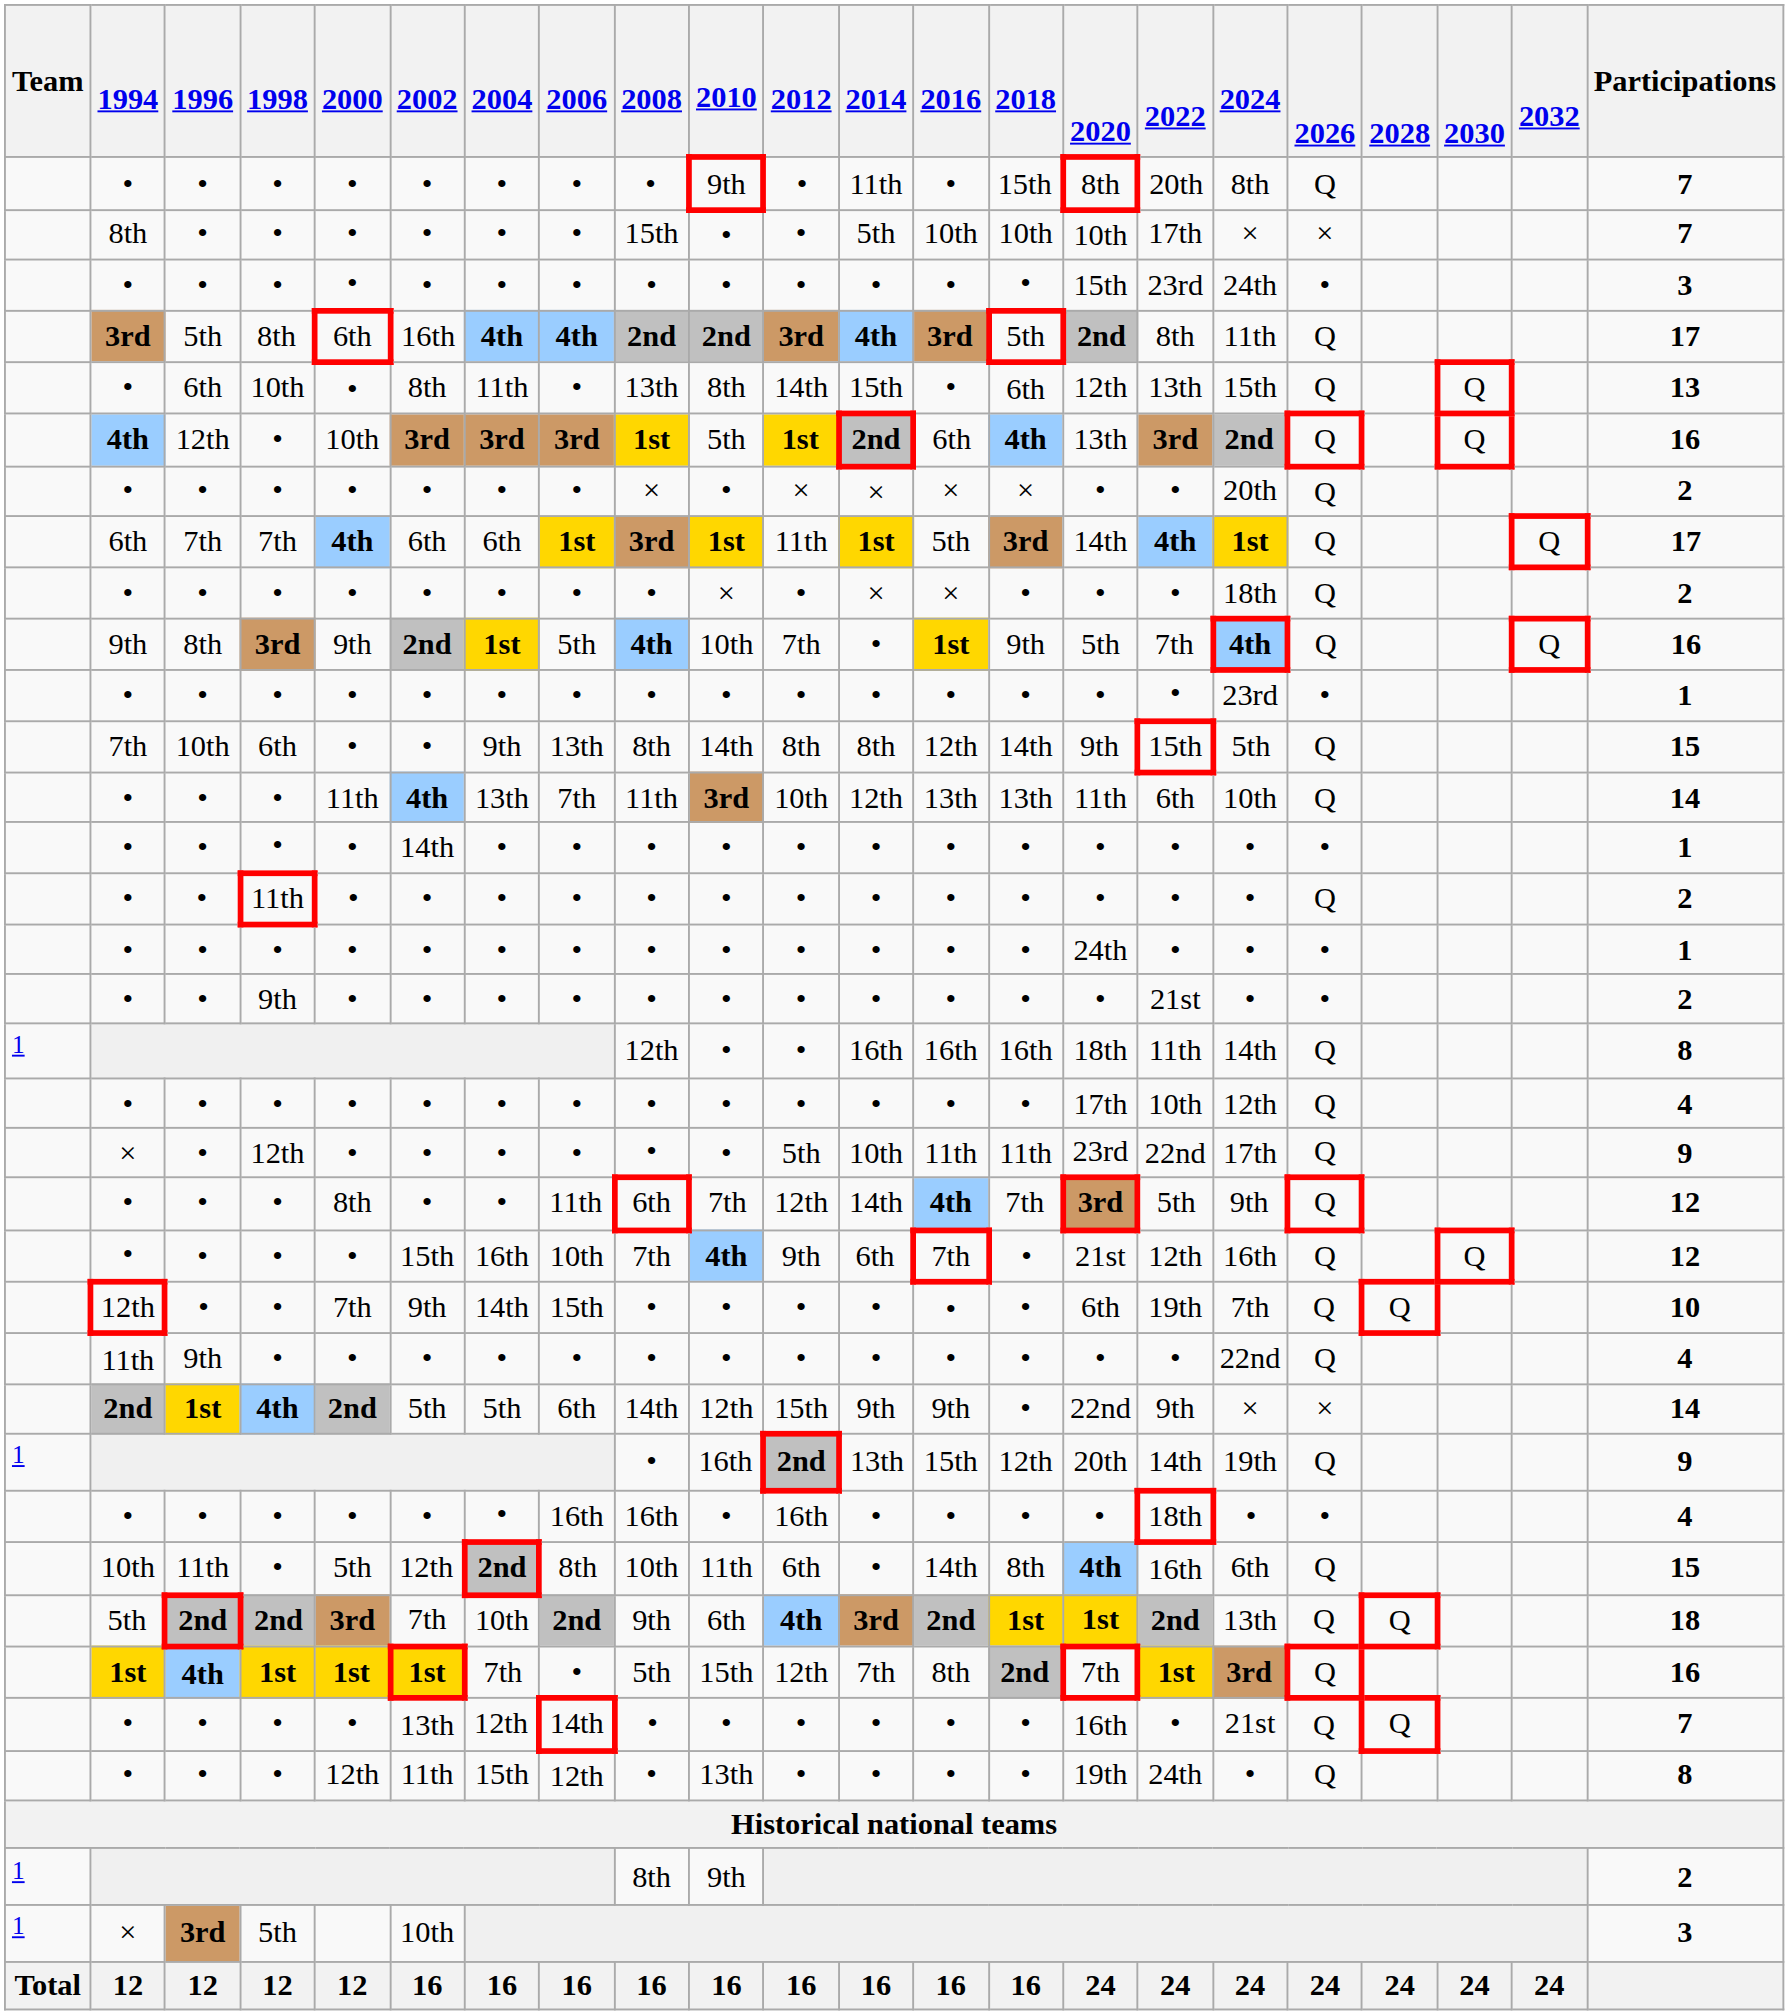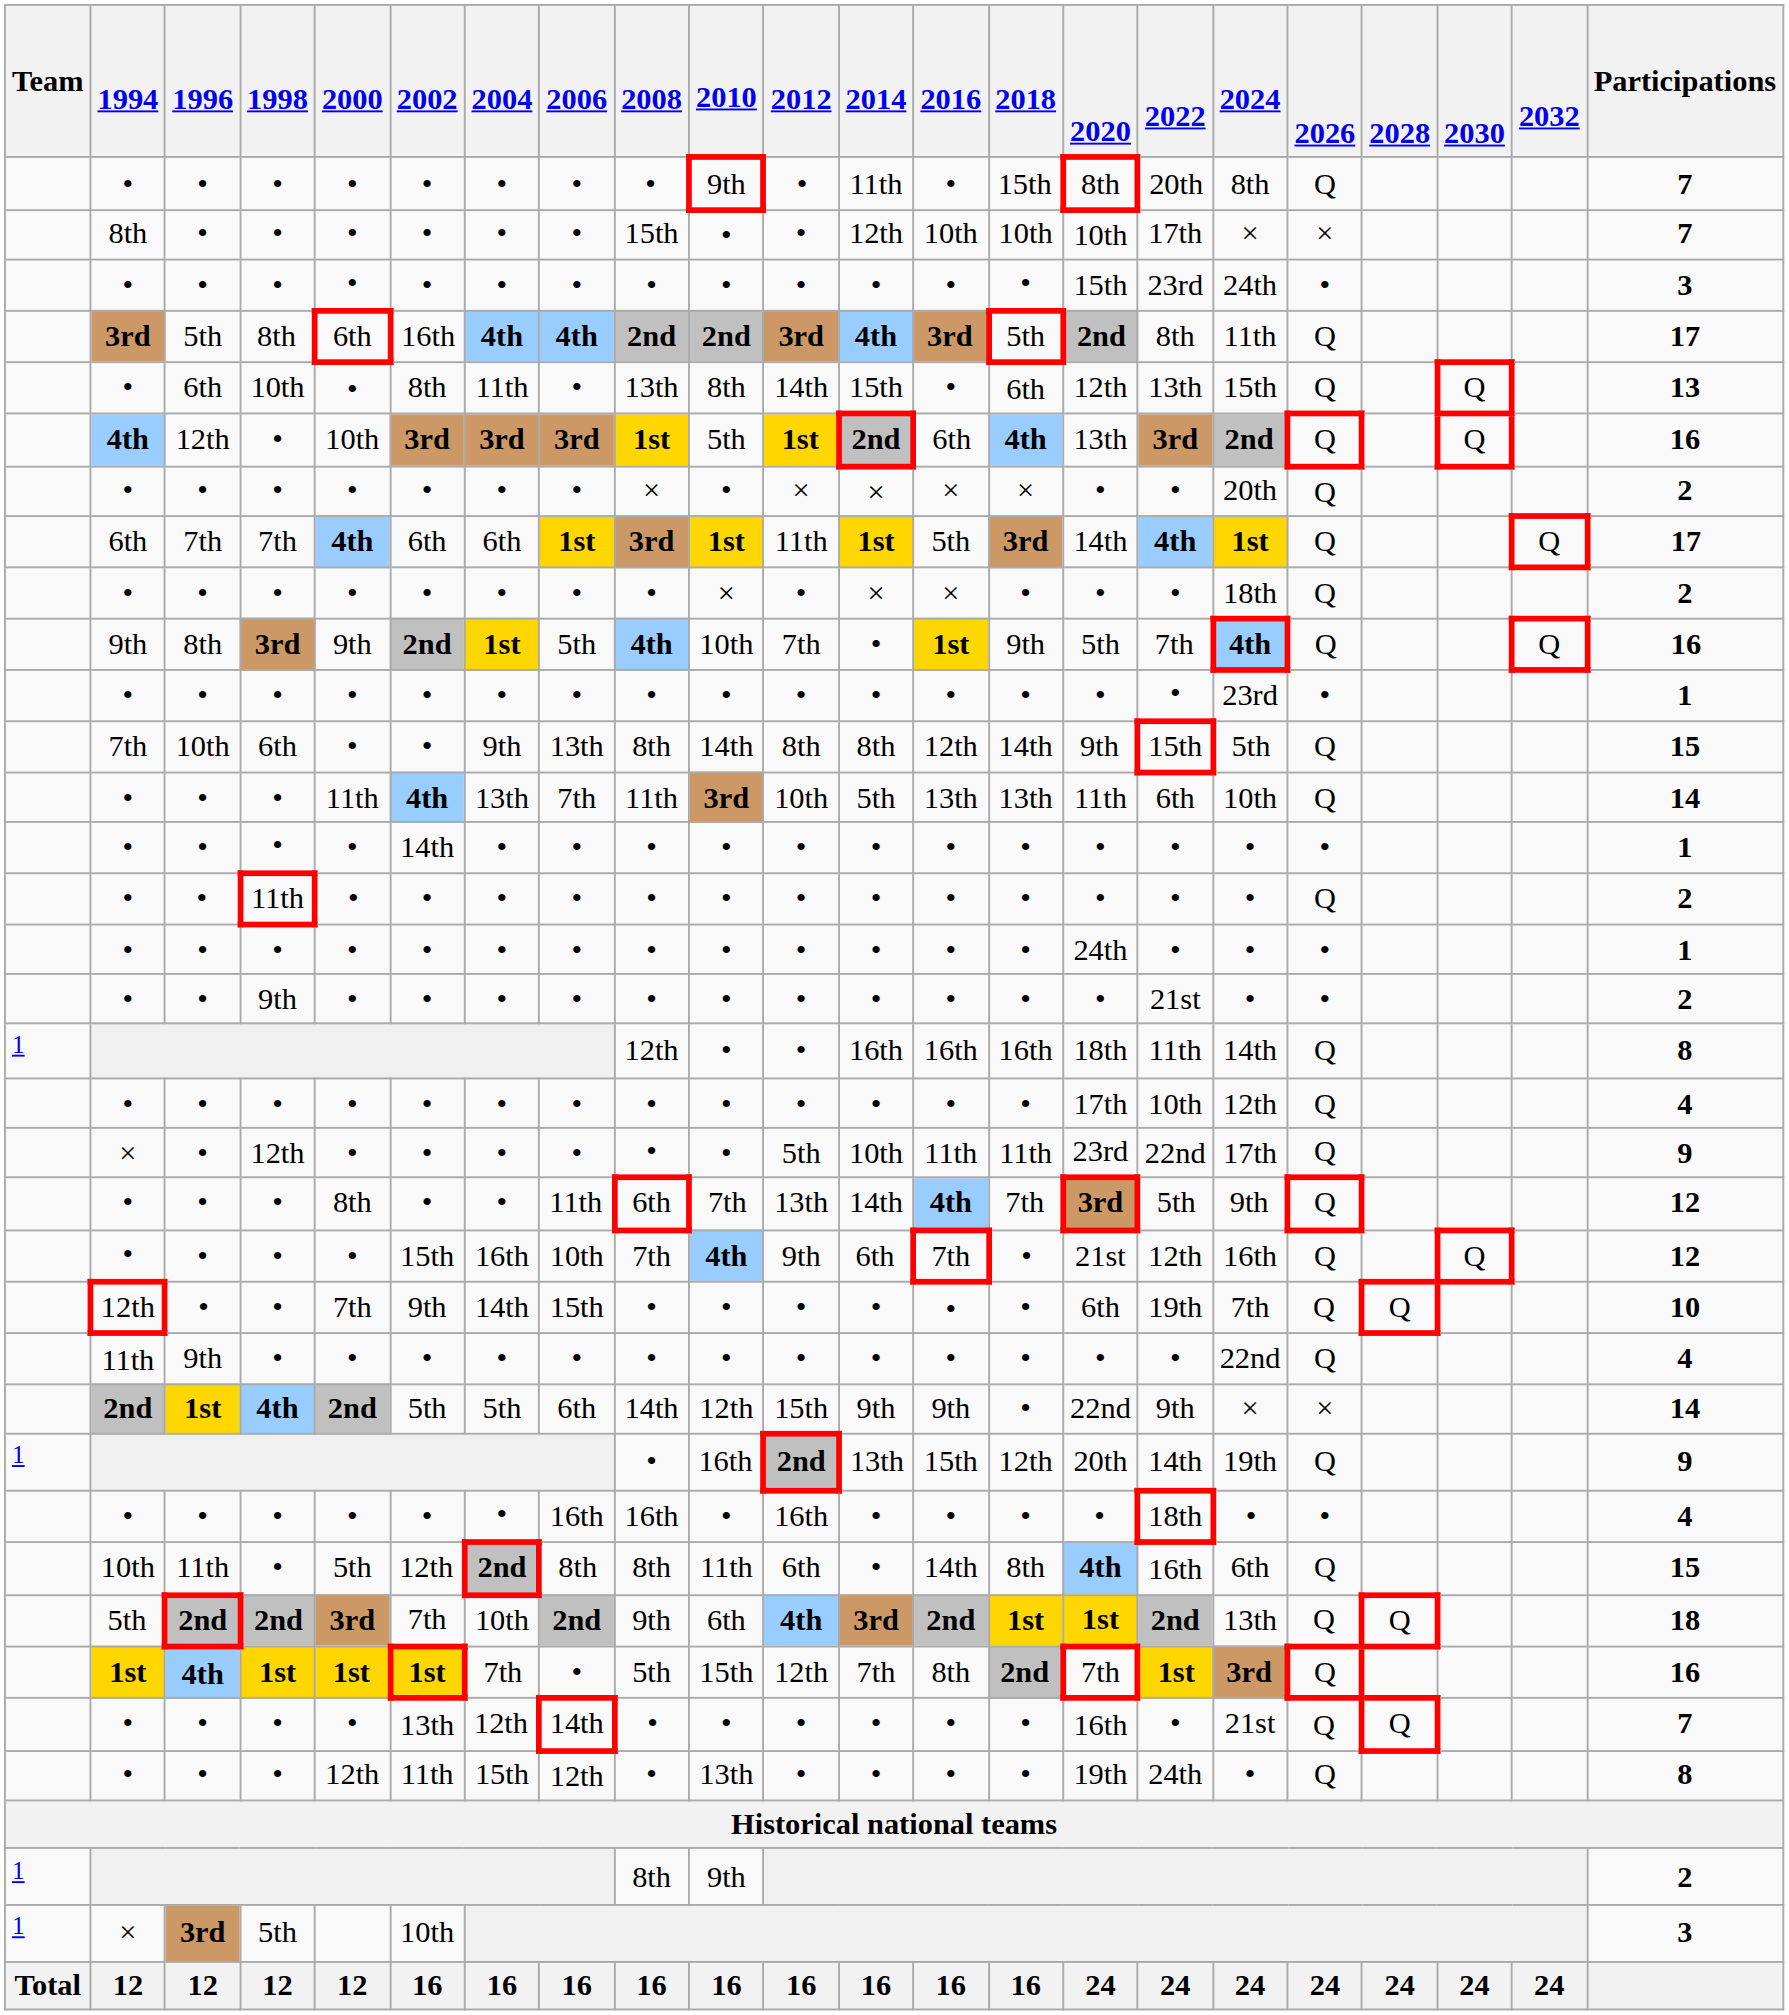(876, 234) 5th -> (876, 234) 12th
(876, 796) 12th -> (876, 796) 5th
(801, 1203) 12th -> (801, 1203) 13th
(652, 1567) 10th -> (652, 1567) 8th
